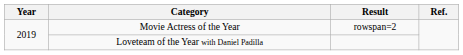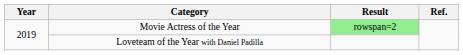(375, 27) no background -> (375, 27) lightgreen background
